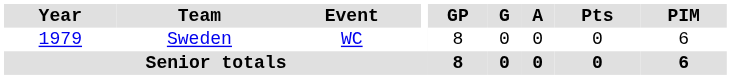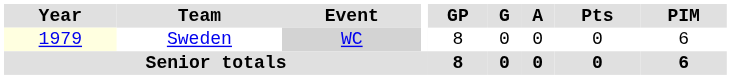(60, 39) no background -> (60, 39) lightyellow background
(352, 39) no background -> (352, 39) lightgrey background
